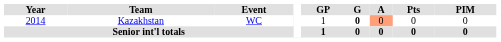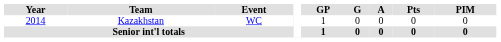(357, 20) bold -> (357, 20) normal
(381, 20) lightsalmon background -> (381, 20) no background
